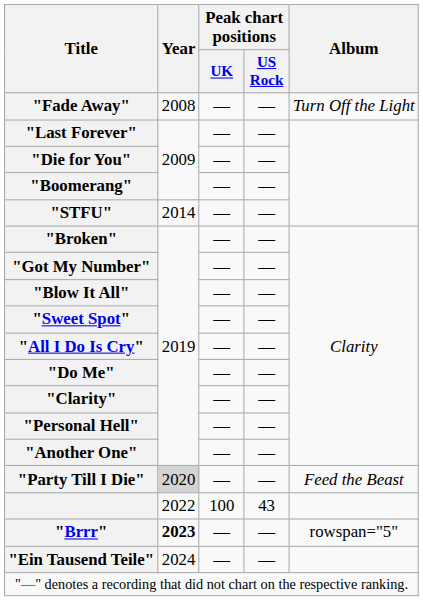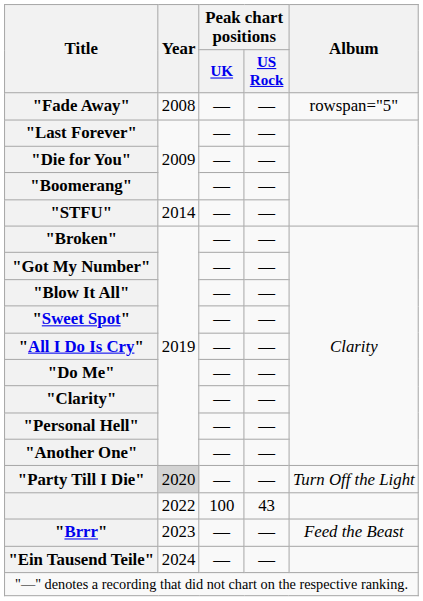(354, 106) Turn Off the Light -> (354, 106) rowspan="5"
(354, 479) Feed the Beast -> (354, 479) Turn Off the Light
(179, 532) bold -> (179, 532) normal
(354, 532) rowspan="5" -> (354, 532) Feed the Beast
